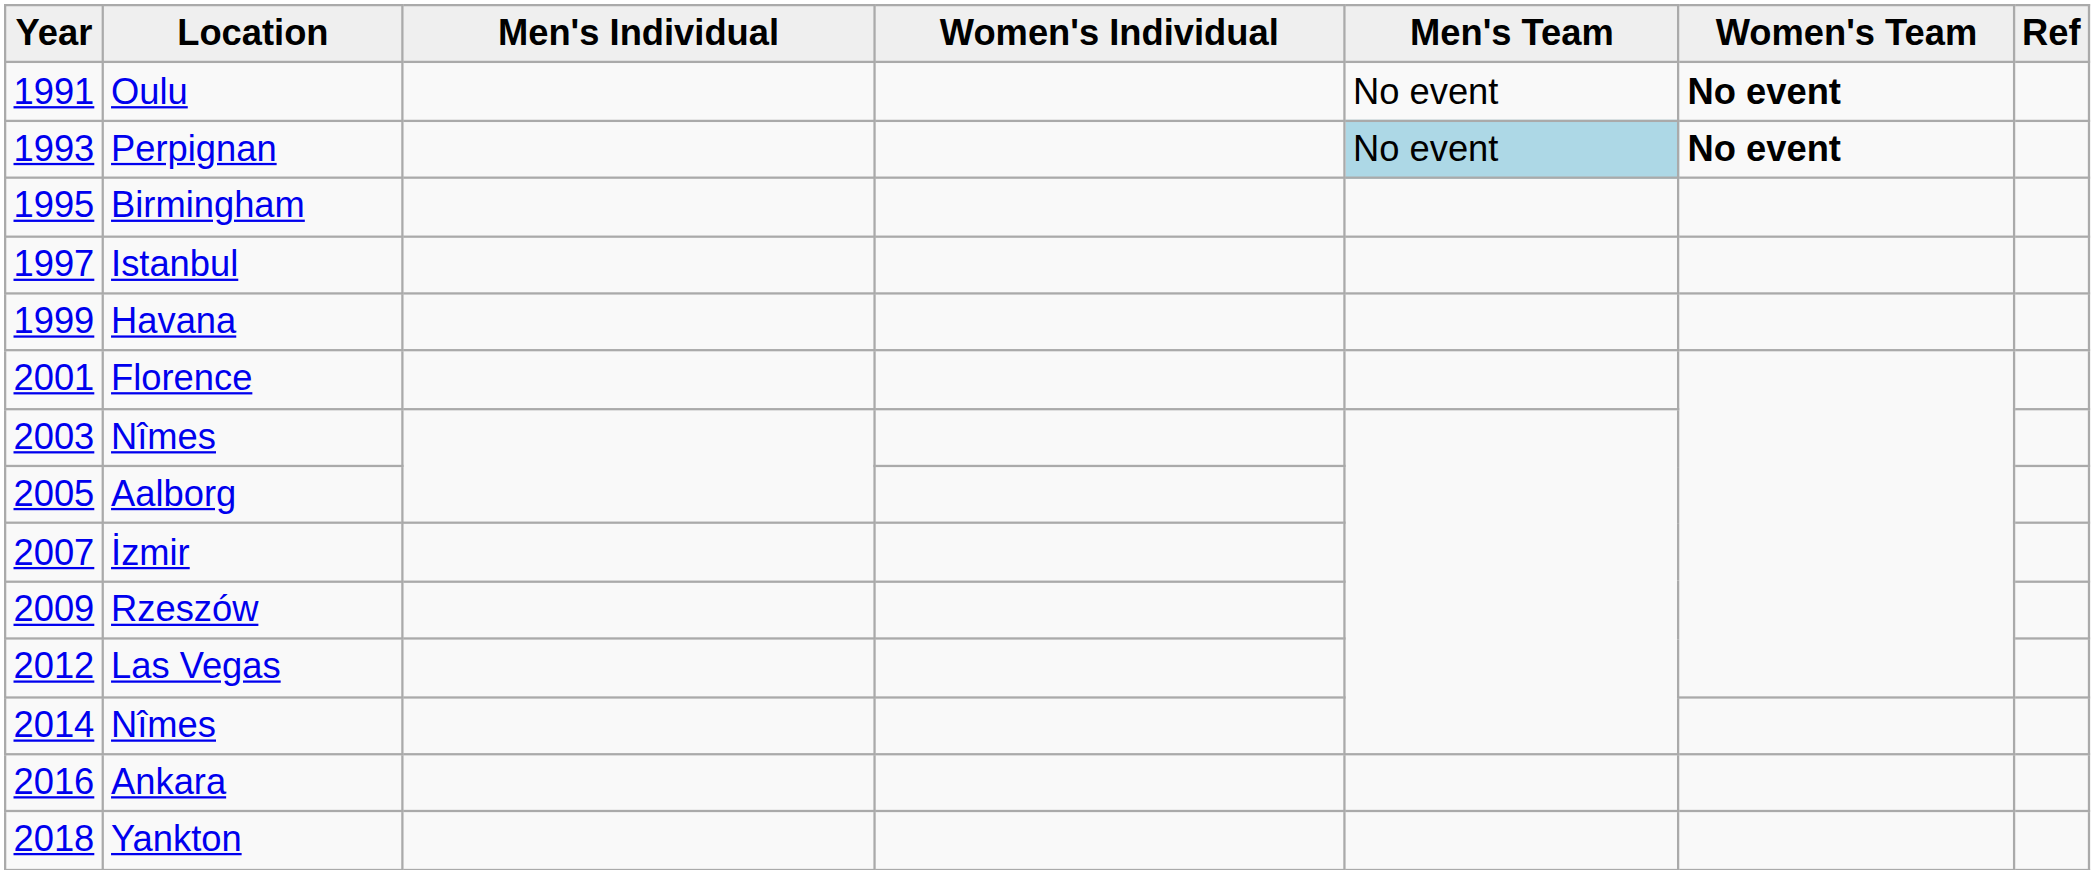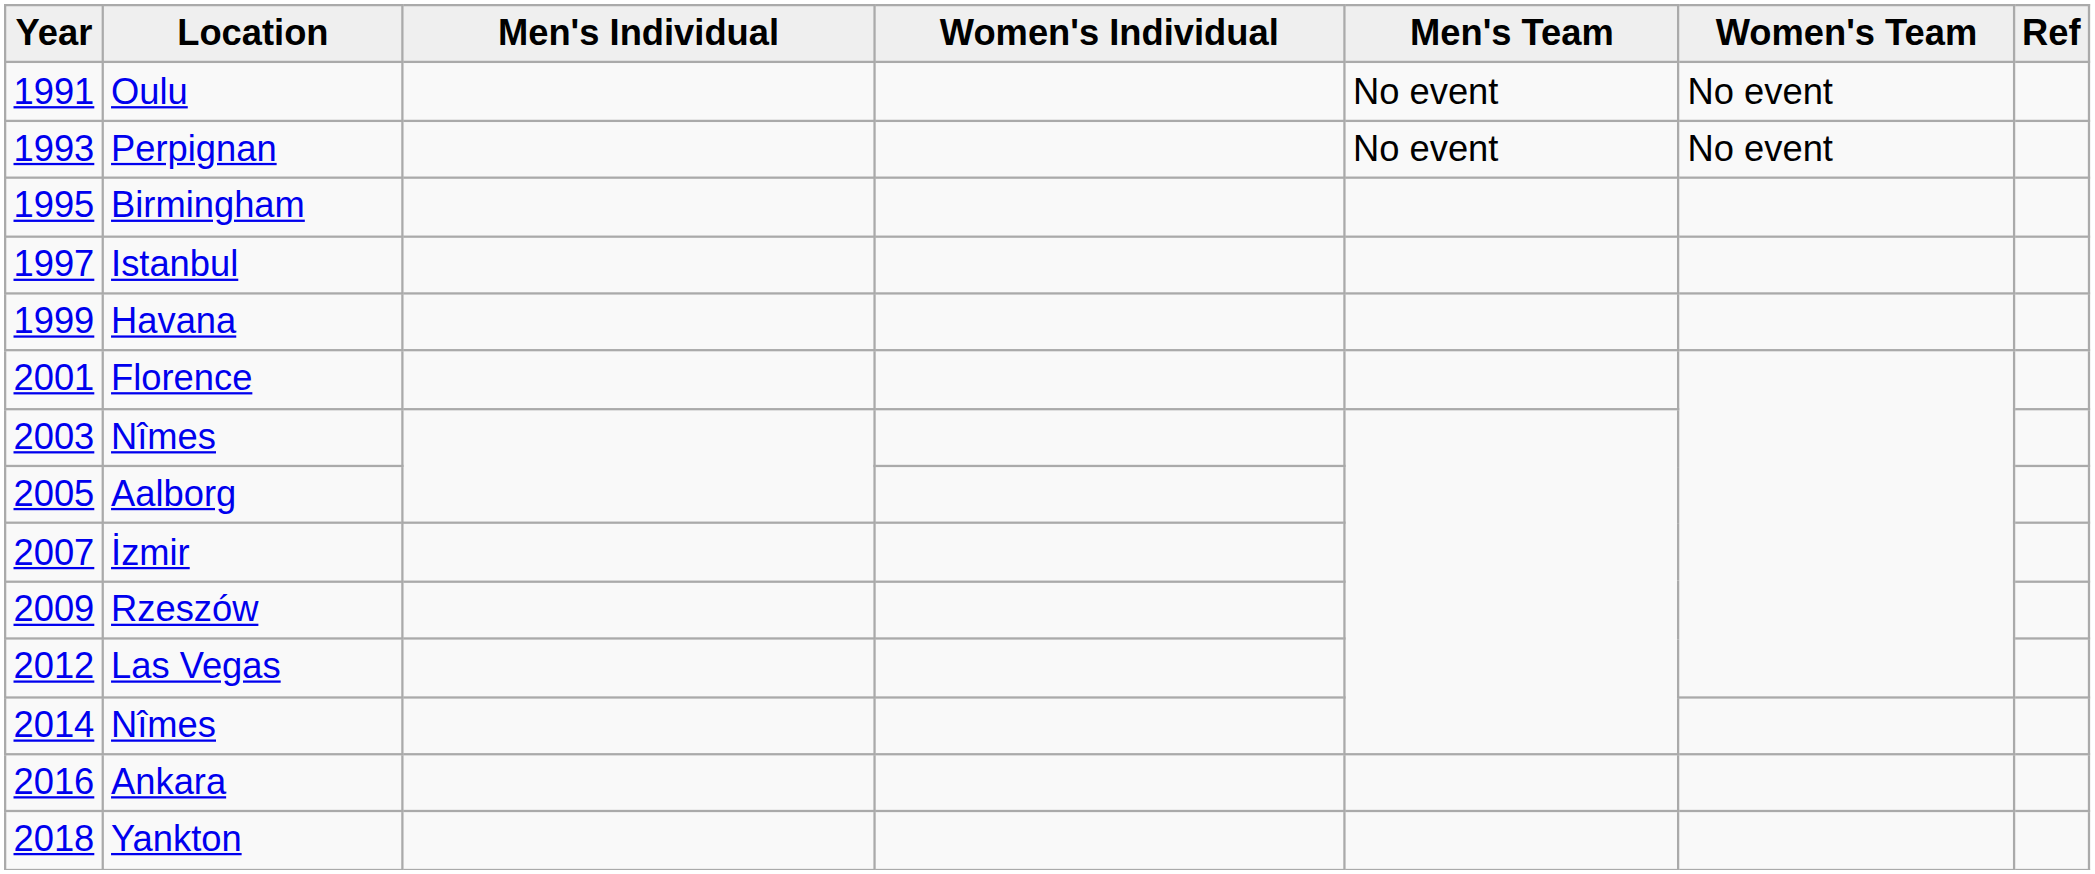(1764, 90) bold -> (1760, 90) normal
(1426, 148) lightblue background -> (1426, 148) no background
(1764, 148) bold -> (1760, 148) normal
